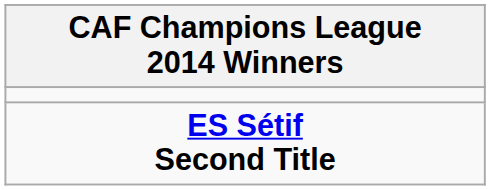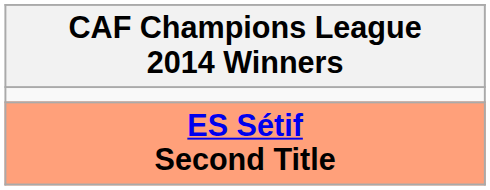(245, 142) no background -> (245, 142) lightsalmon background
